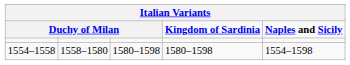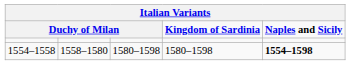(289, 51) normal -> (289, 51) bold
